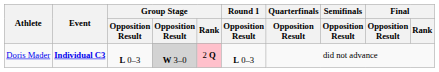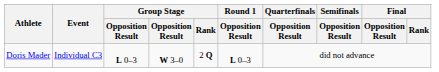(80, 55) bold -> (78, 55) normal
(175, 60) lightgrey background -> (171, 60) no background
(209, 55) pink background -> (206, 55) no background
